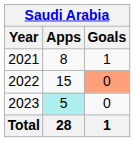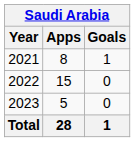(107, 81) lightsalmon background -> (107, 81) no background
(64, 103) paleturquoise background -> (64, 103) no background
